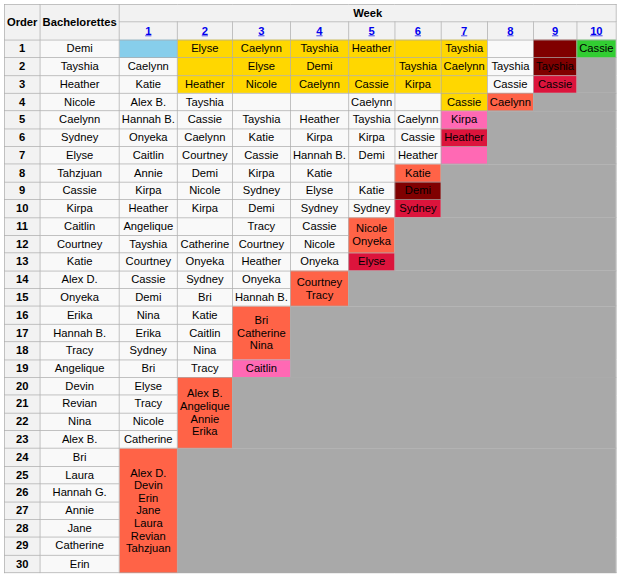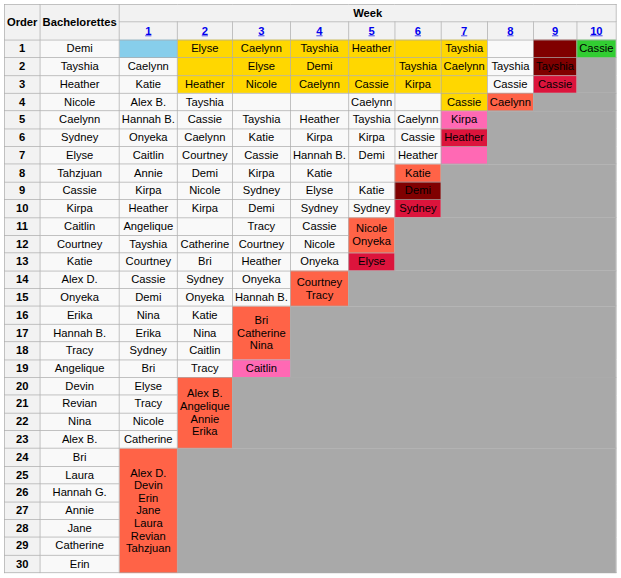(205, 262) Onyeka -> (205, 262) Bri
(205, 297) Bri -> (205, 297) Onyeka
(205, 333) Caitlin -> (205, 333) Nina
(205, 350) Nina -> (205, 350) Caitlin
